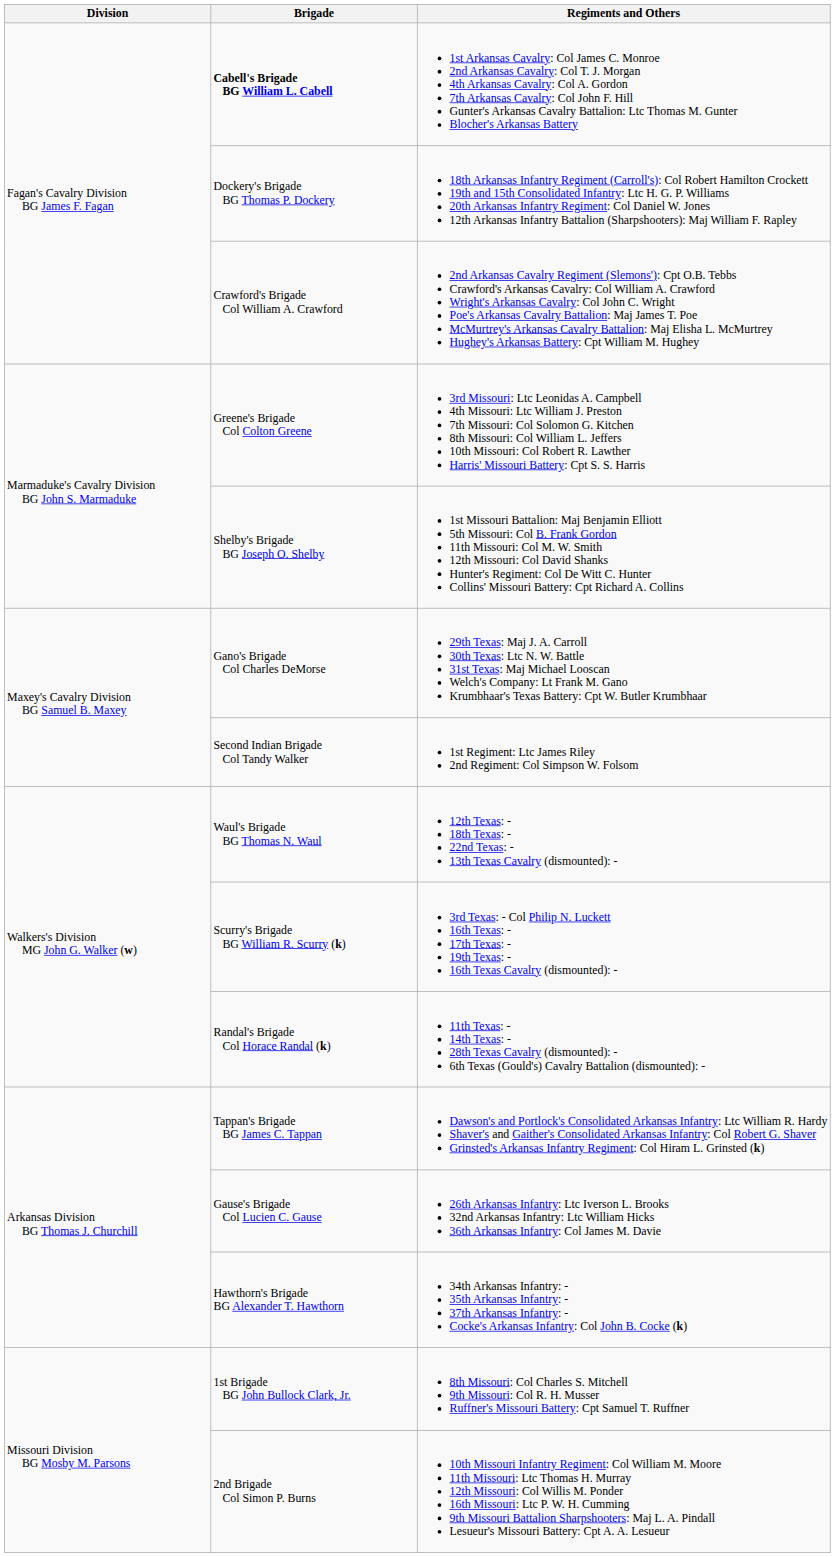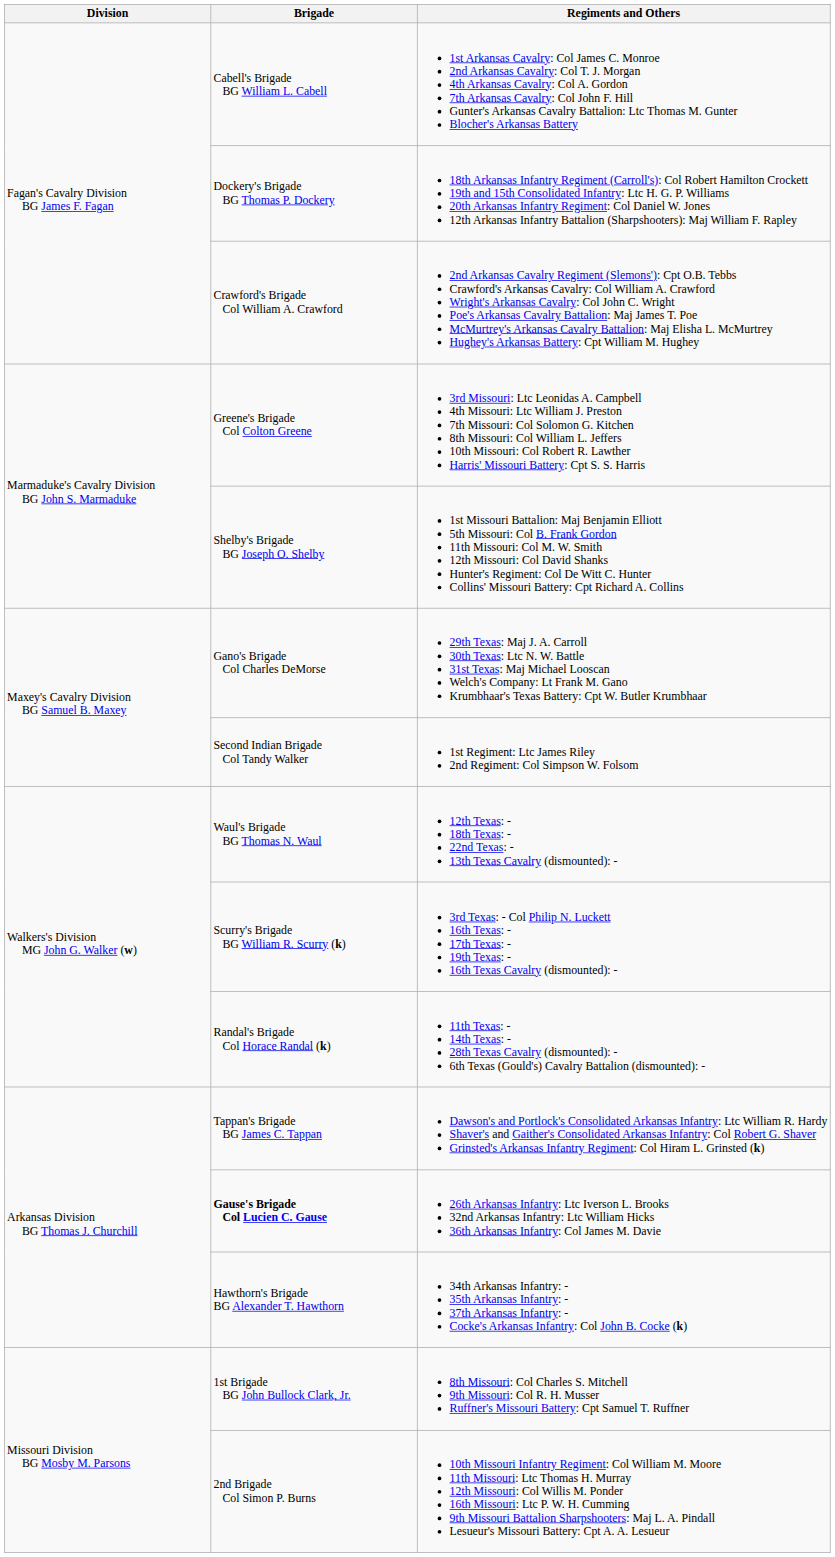(273, 84) bold -> (270, 84) normal
(268, 1210) normal -> (270, 1210) bold
